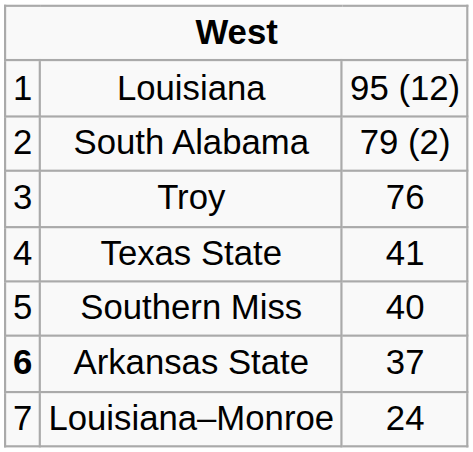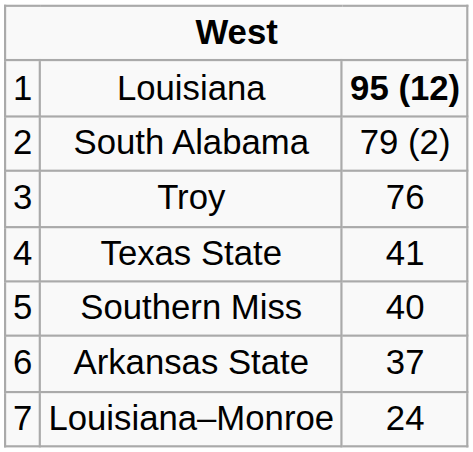(405, 87) normal -> (405, 87) bold
(23, 363) bold -> (23, 363) normal
